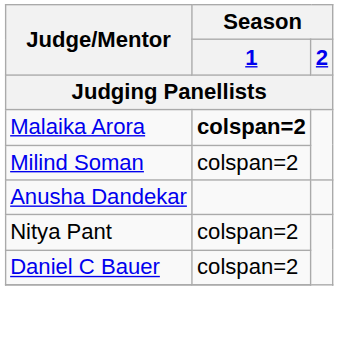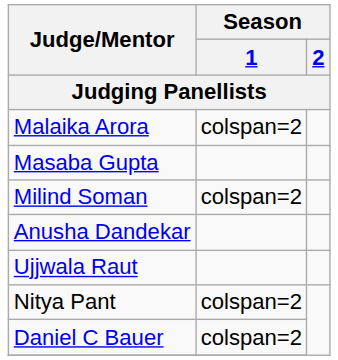(251, 127) bold -> (251, 127) normal
+ row: (86, 162)
+ row: (76, 267)
